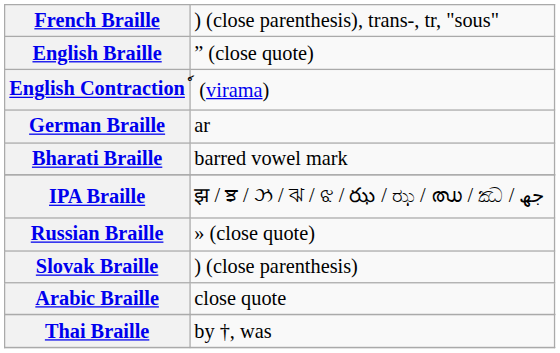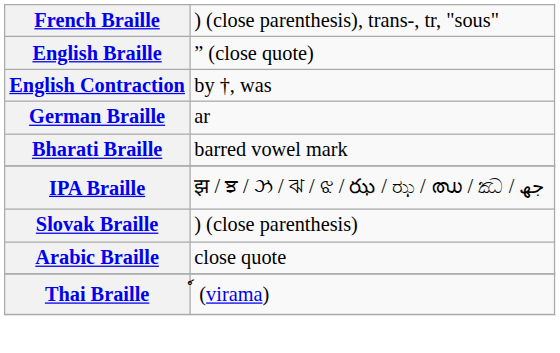(232, 90) ์ (virama) -> (233, 85) by †, was
- row: (97, 234)
(233, 330) by †, was -> (232, 294) ์ (virama)
